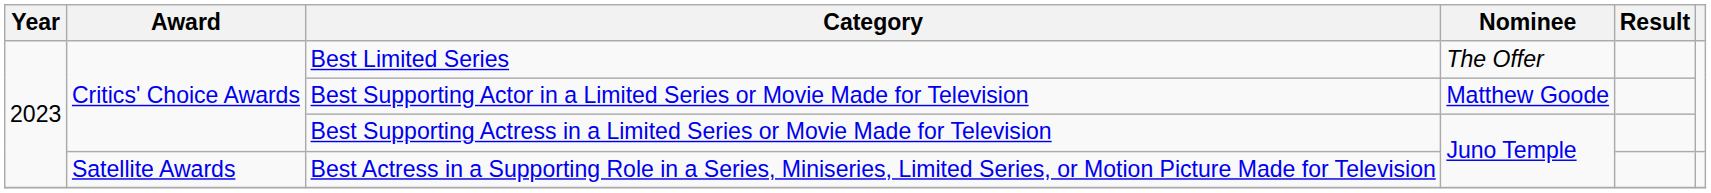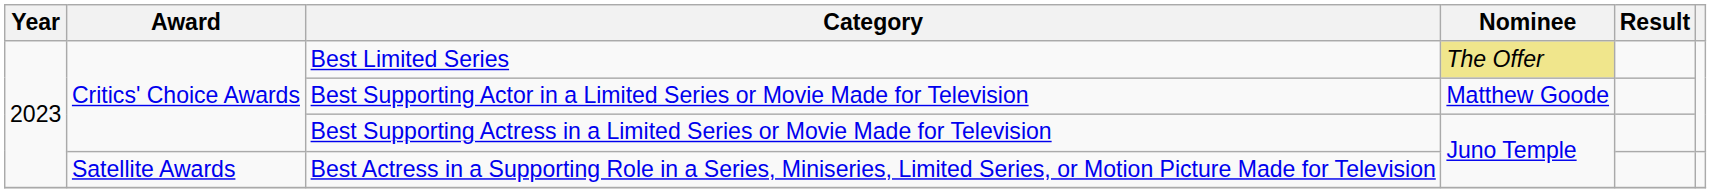(1495, 59) no background -> (1495, 59) khaki background
